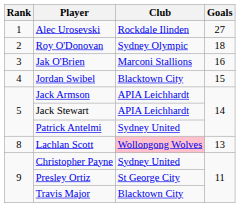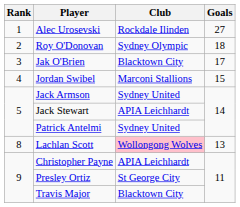(155, 62) Marconi Stallions -> (151, 62) Blacktown City
(220, 62) 16 -> (220, 62) 17
(151, 78) Blacktown City -> (155, 78) Marconi Stallions
(153, 95) APIA Leichhardt -> (149, 95) Sydney United
(149, 161) Sydney United -> (153, 161) APIA Leichhardt
